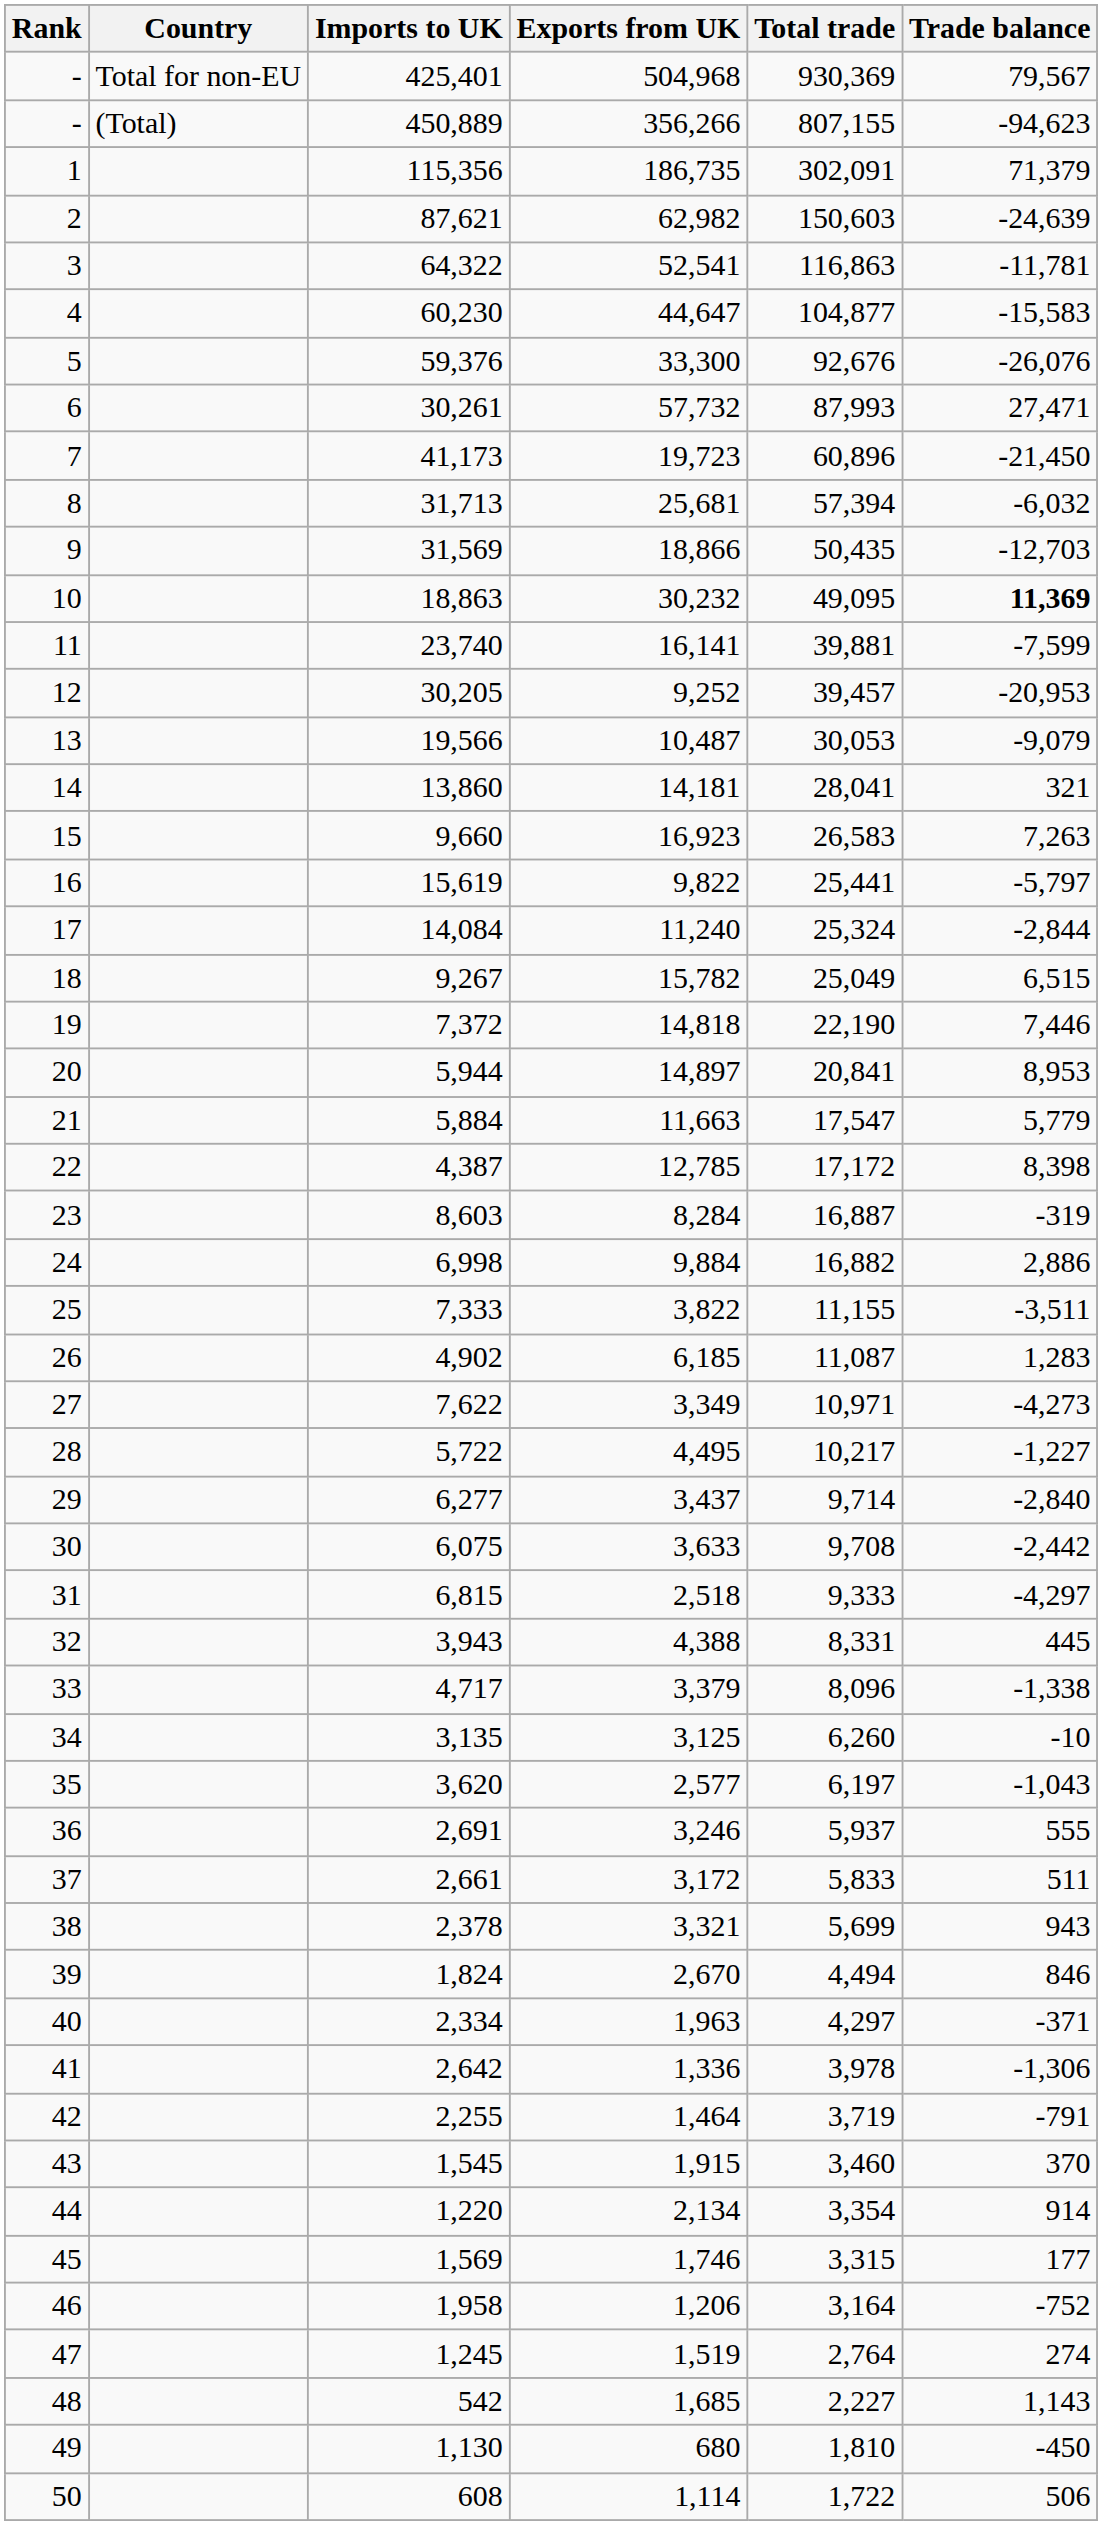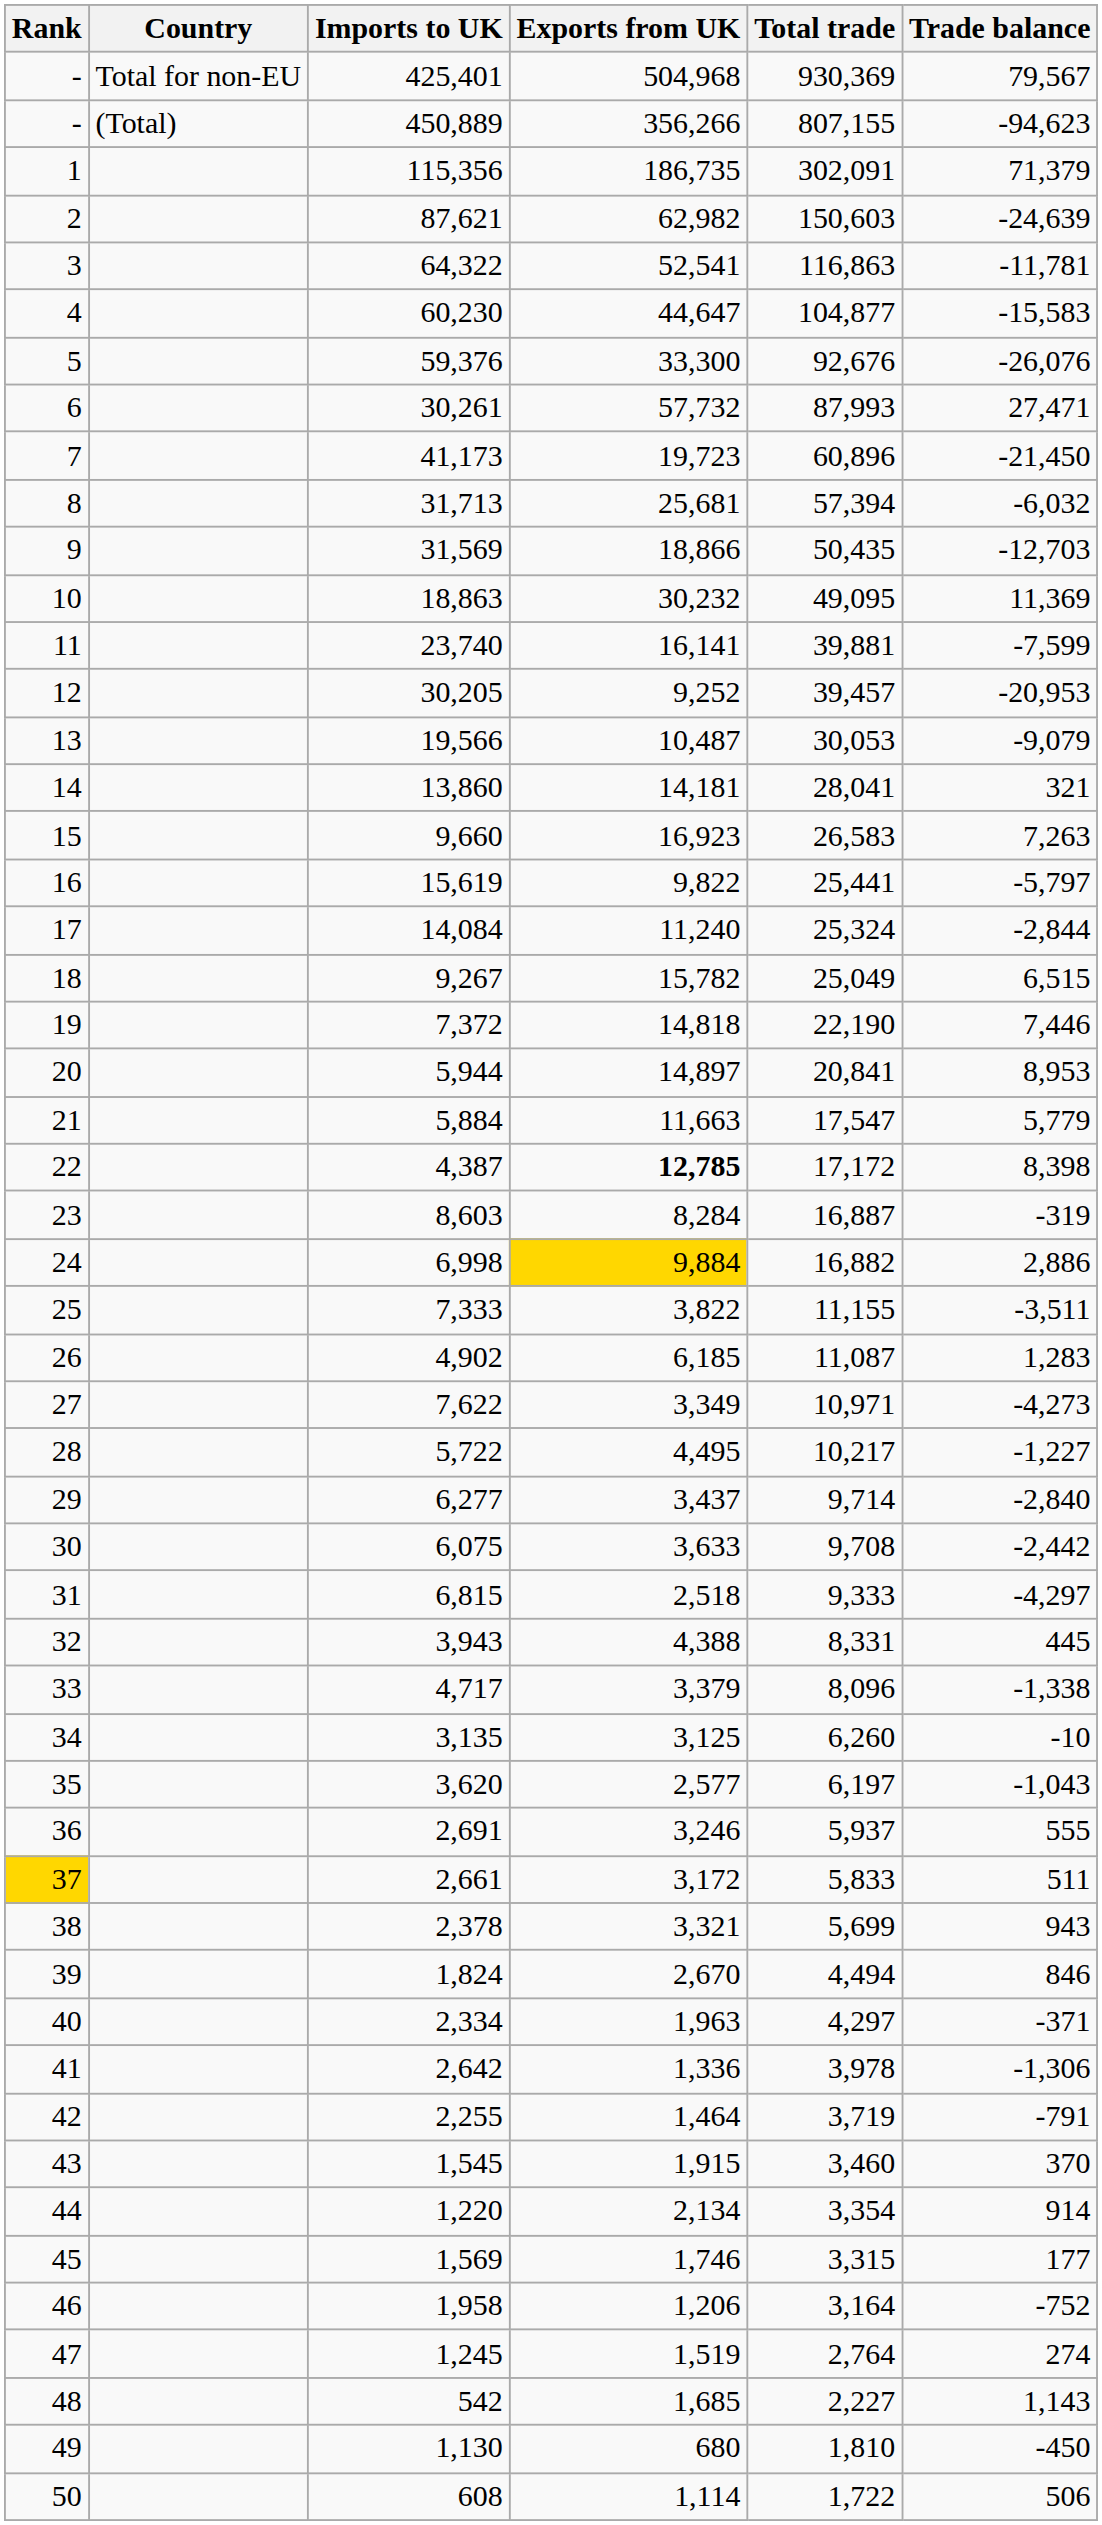(1050, 597) bold -> (1050, 597) normal
(699, 1167) normal -> (699, 1167) bold
(707, 1261) no background -> (707, 1261) gold background
(67, 1878) no background -> (67, 1878) gold background
